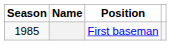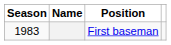(27, 31) 1985 -> (27, 31) 1983
